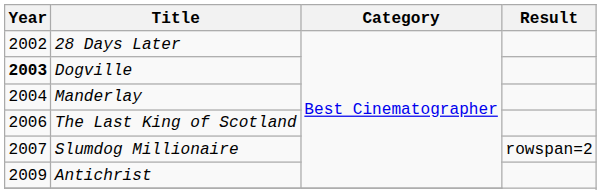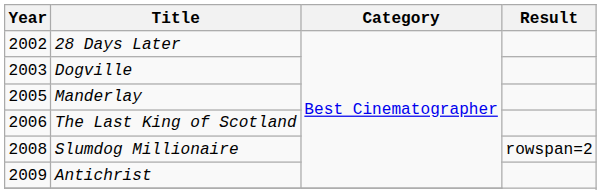(28, 70) bold -> (28, 70) normal
(28, 97) 2004 -> (28, 97) 2005
(28, 149) 2007 -> (28, 149) 2008
